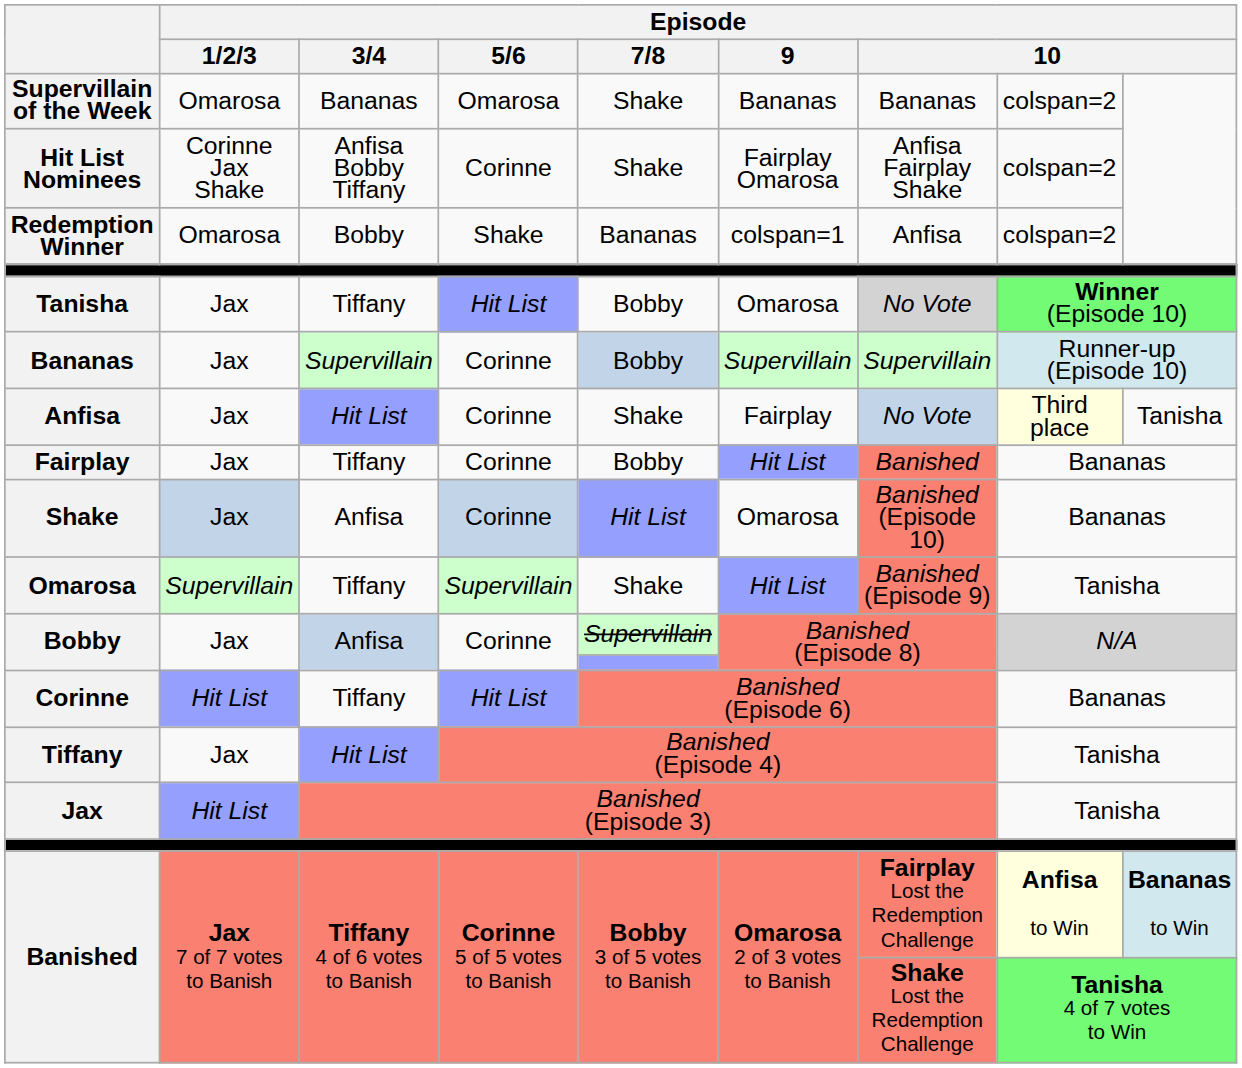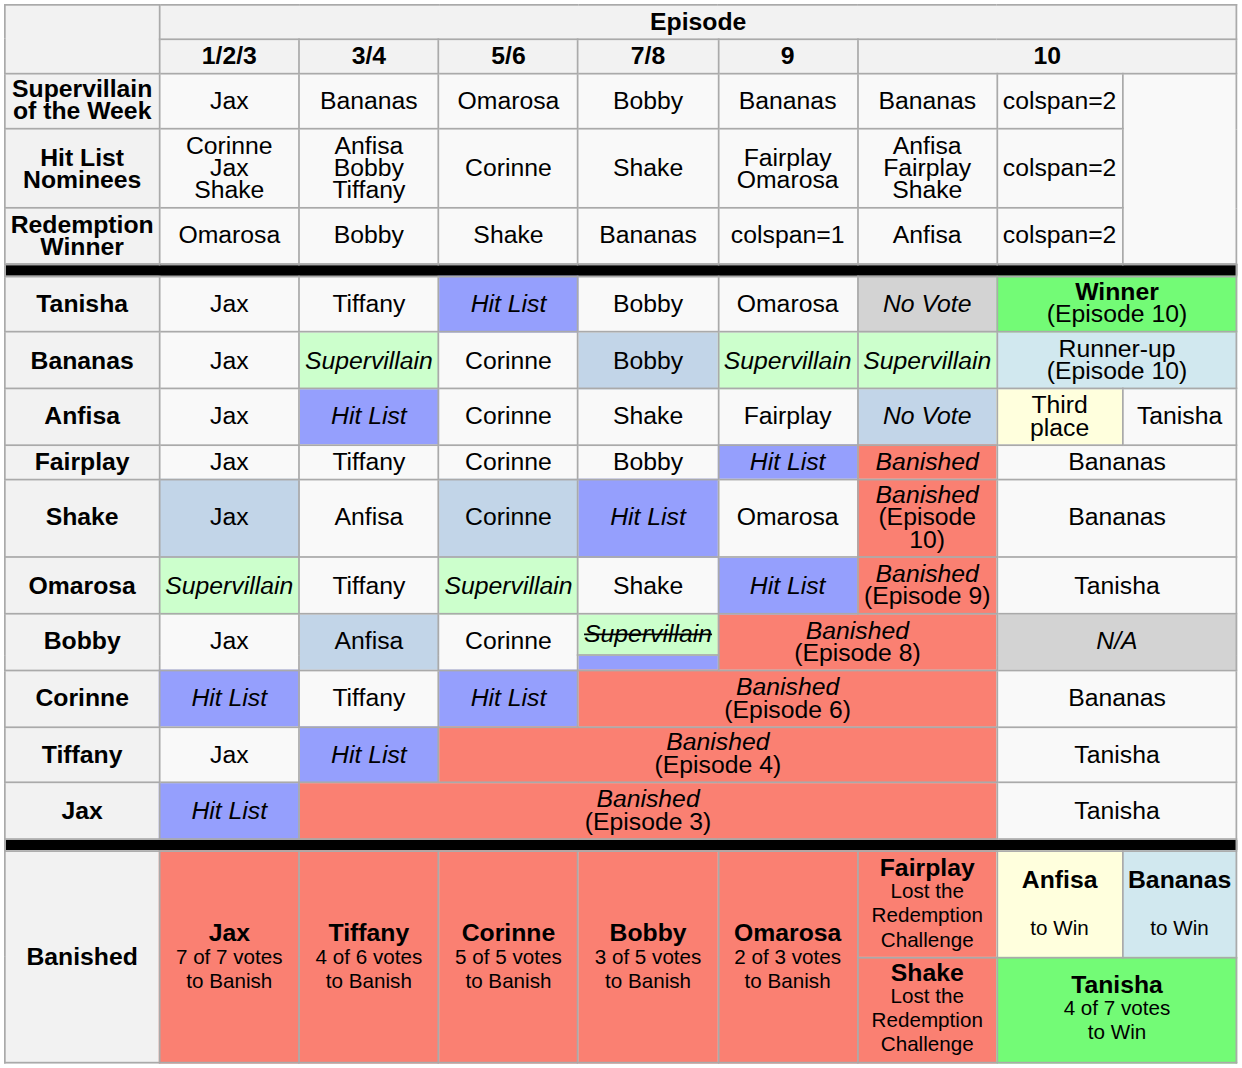(229, 100) Omarosa -> (229, 100) Jax
(648, 100) Shake -> (648, 100) Bobby
